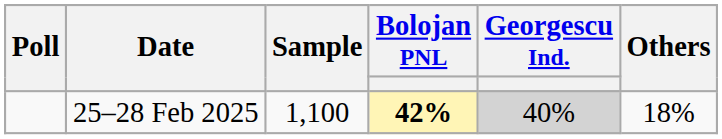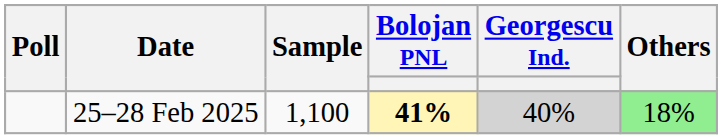(424, 111) 42% -> (424, 111) 41%
(669, 111) no background -> (669, 111) lightgreen background
